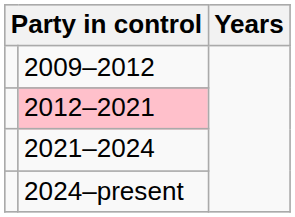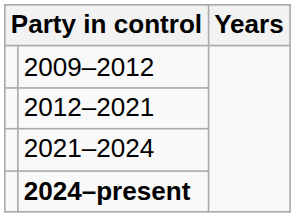(89, 107) pink background -> (89, 107) no background
(104, 190) normal -> (107, 190) bold
